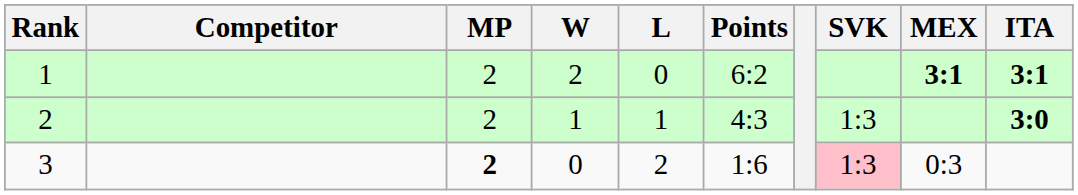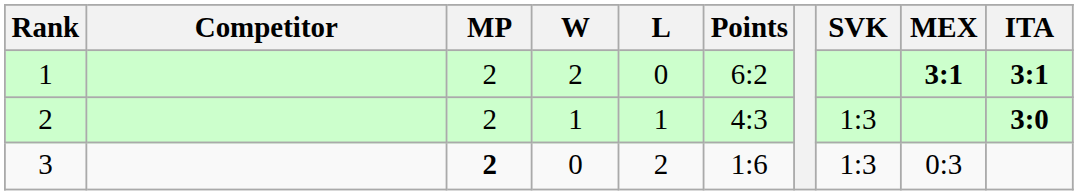(858, 165) pink background -> (858, 165) no background
